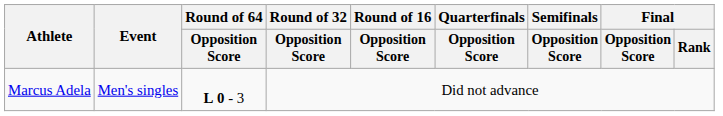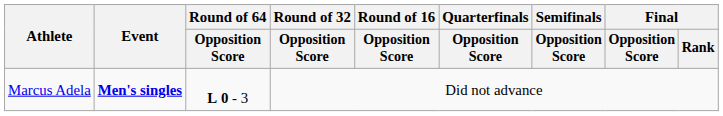(138, 89) normal -> (140, 89) bold
